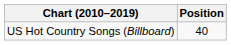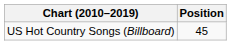(202, 31) 40 -> (202, 31) 45
